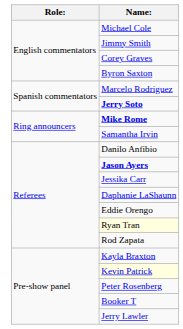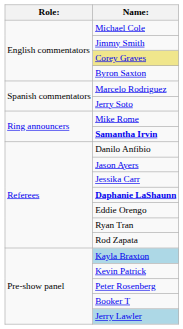(127, 58) no background -> (121, 58) khaki background
(122, 103) bold -> (114, 103) normal
(124, 119) bold -> (117, 119) normal
(130, 134) normal -> (126, 134) bold
(125, 164) bold -> (117, 164) normal
(139, 195) normal -> (136, 195) bold
(120, 225) lightyellow background -> (114, 225) no background
(128, 255) no background -> (122, 255) lightblue background
(127, 271) lightyellow background -> (121, 271) no background
(125, 316) no background -> (119, 316) lightblue background
